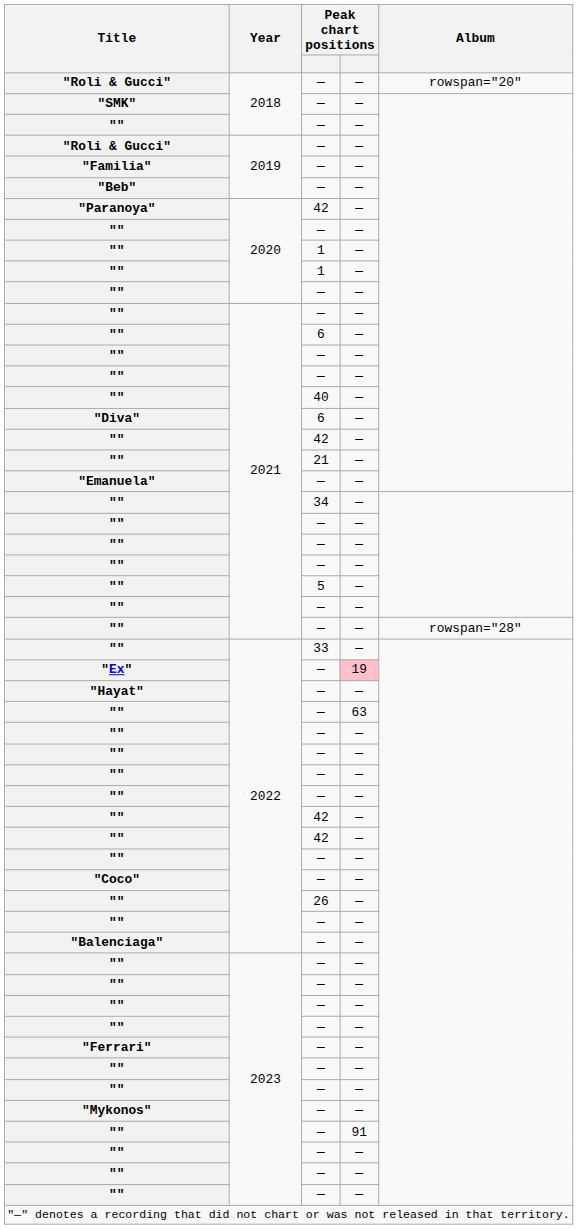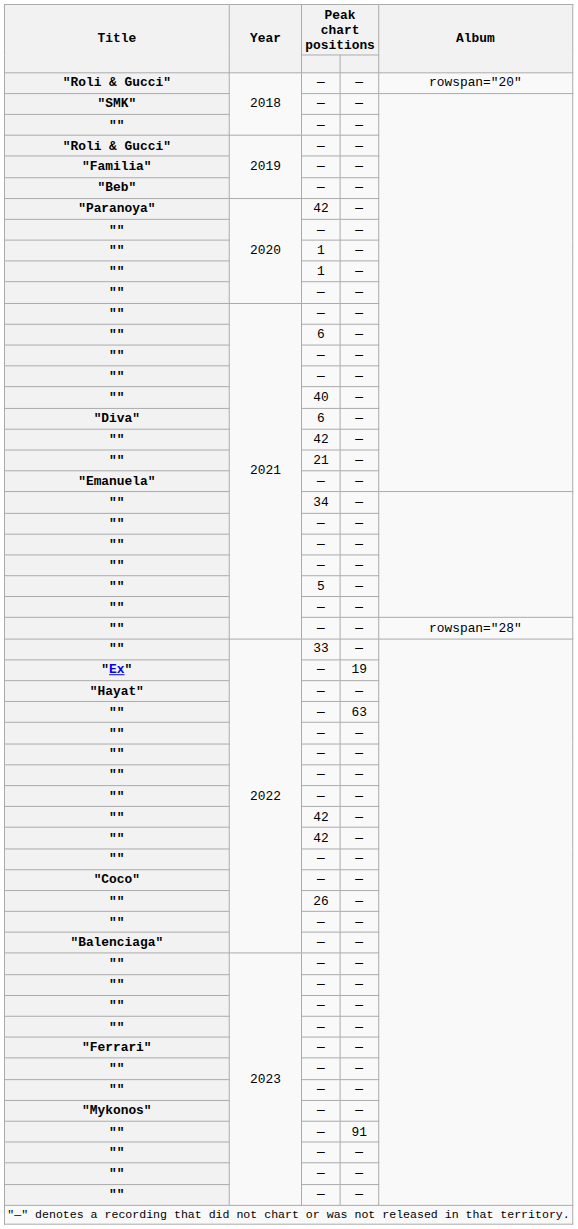(359, 670) pink background -> (359, 670) no background
